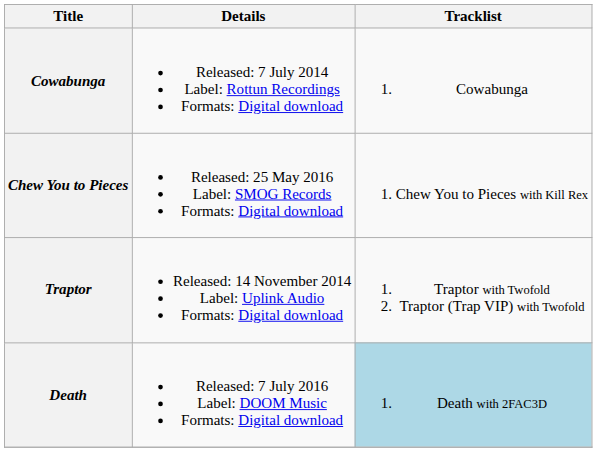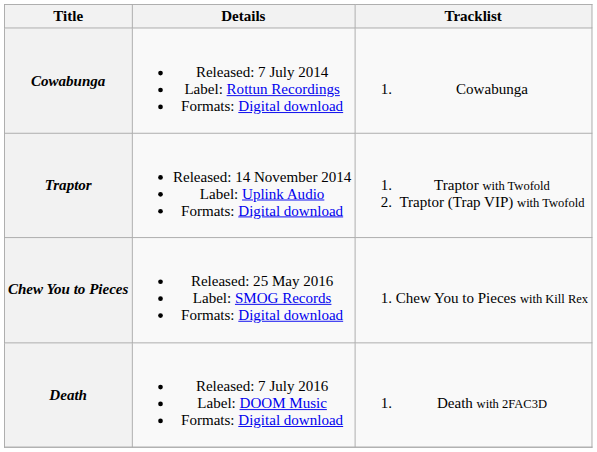rows swapped: (68, 290) <-> (68, 185)
(473, 403) lightblue background -> (473, 403) no background
